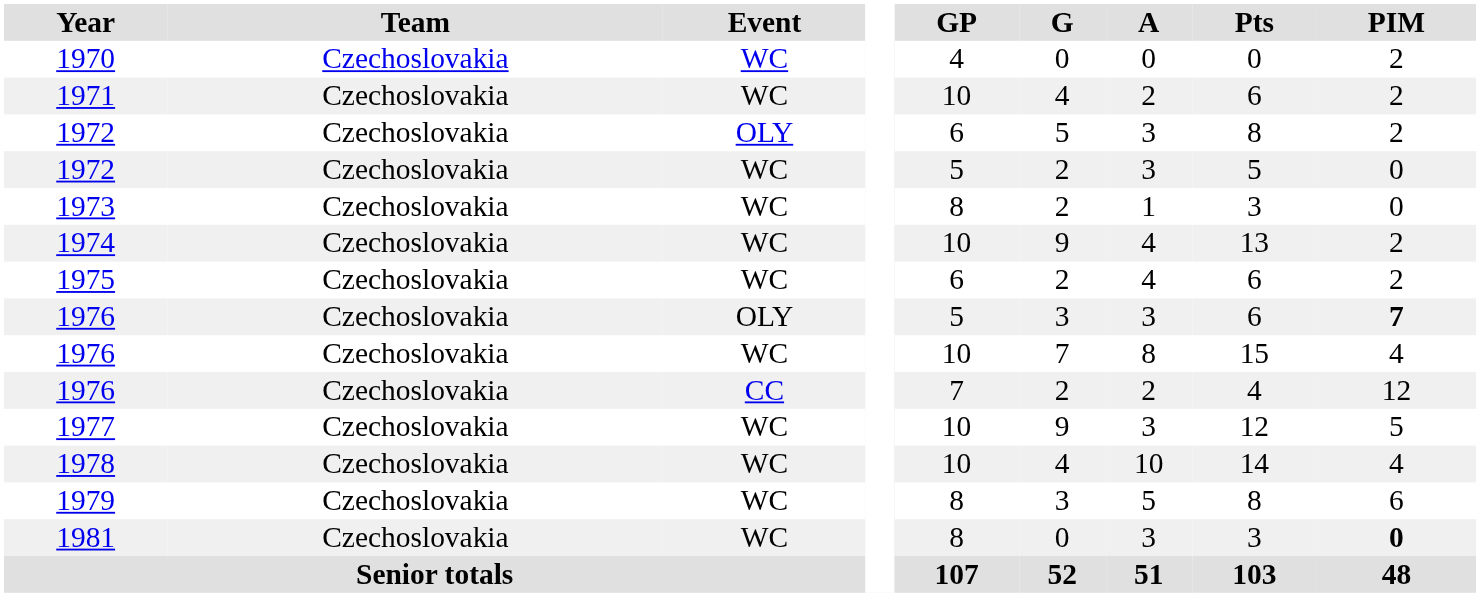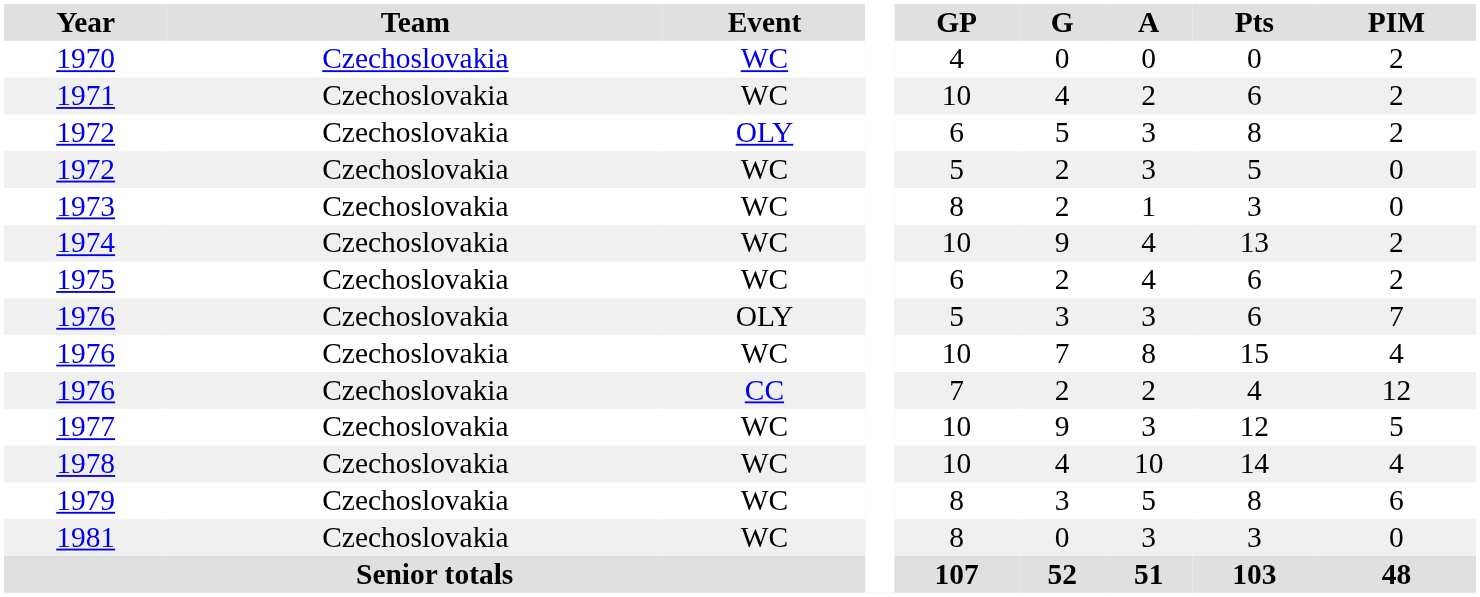(1396, 316) bold -> (1396, 316) normal
(1396, 537) bold -> (1396, 537) normal
